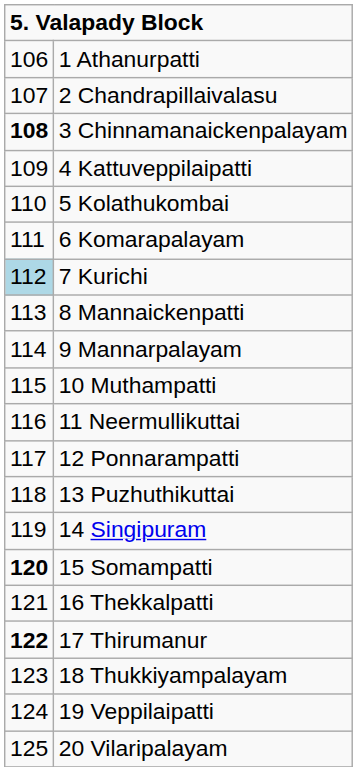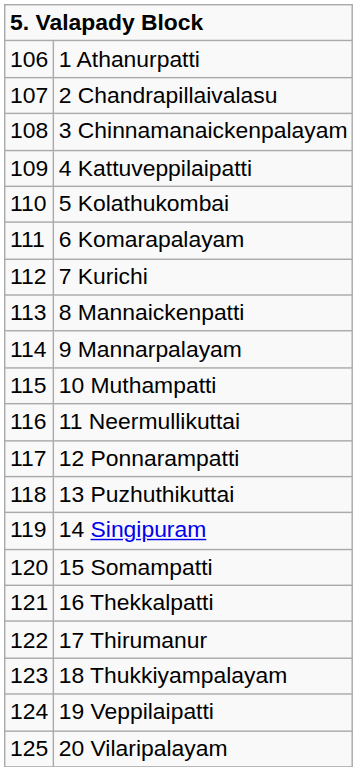(29, 131) bold -> (29, 131) normal
(28, 276) lightblue background -> (28, 276) no background
(29, 566) bold -> (29, 566) normal
(29, 639) bold -> (29, 639) normal
